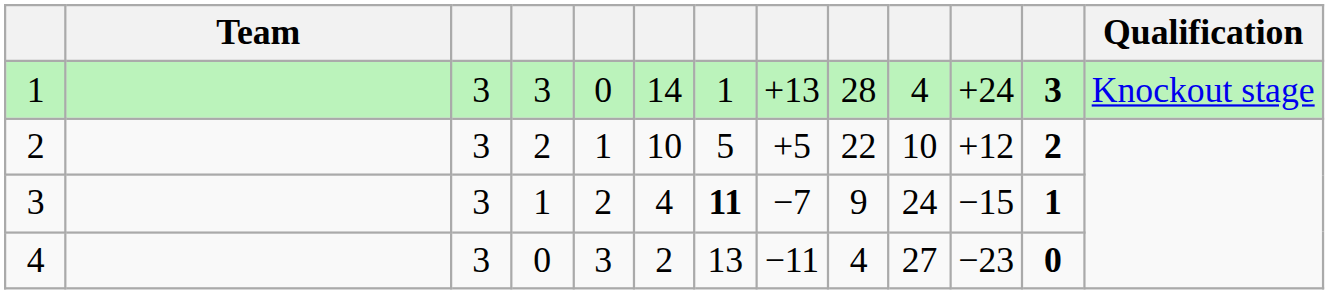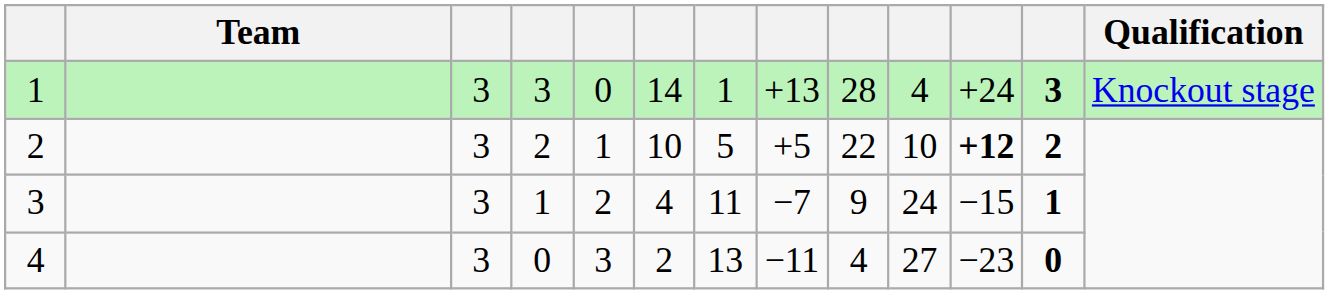(986, 145) normal -> (986, 145) bold
(725, 202) bold -> (725, 202) normal
